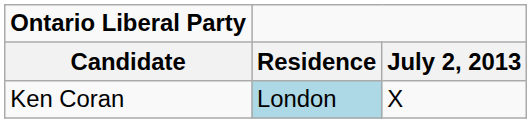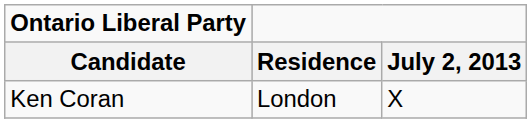(297, 99) lightblue background -> (297, 99) no background
